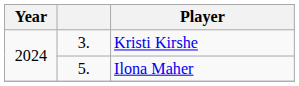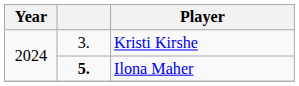(84, 68) normal -> (84, 68) bold
